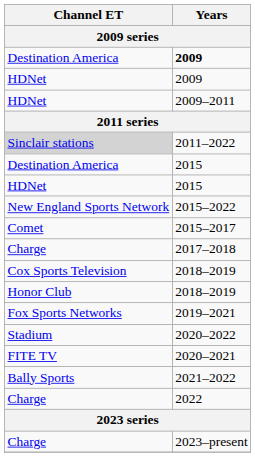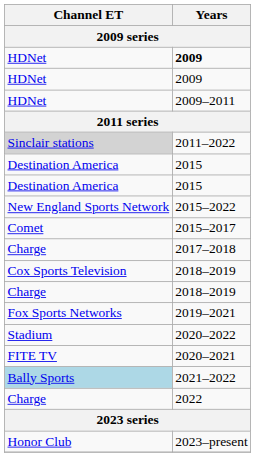(63, 57) Destination America -> (27, 57) HDNet
(27, 185) HDNet -> (63, 185) Destination America
(39, 292) Honor Club -> (27, 292) Charge
(41, 377) no background -> (41, 377) lightblue background
(27, 441) Charge -> (39, 441) Honor Club
